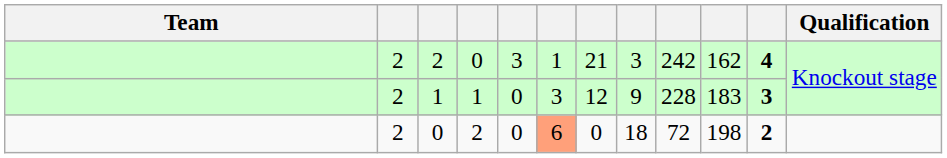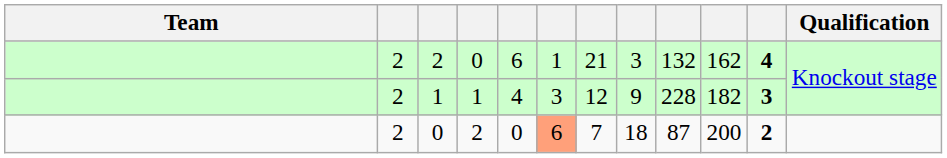(517, 59) 3 -> (517, 59) 6
(679, 59) 242 -> (679, 59) 132
(517, 96) 0 -> (517, 96) 4
(724, 96) 183 -> (724, 96) 182
(596, 133) 0 -> (596, 133) 7
(679, 133) 72 -> (679, 133) 87
(724, 133) 198 -> (724, 133) 200
